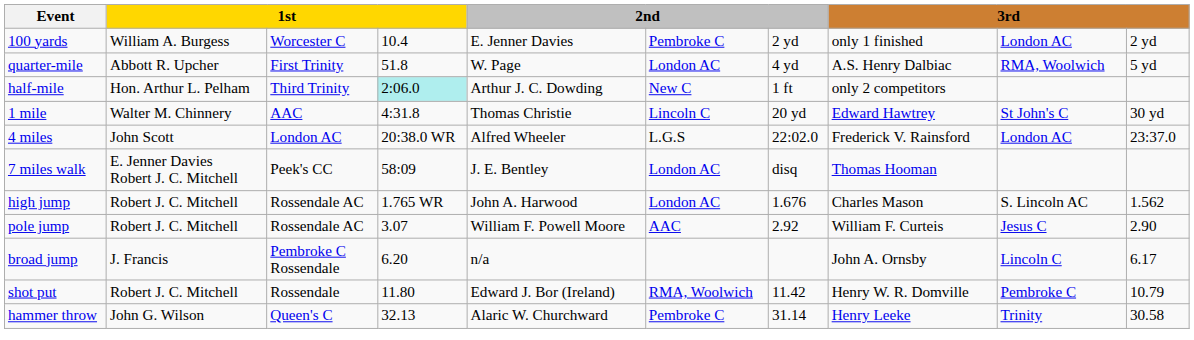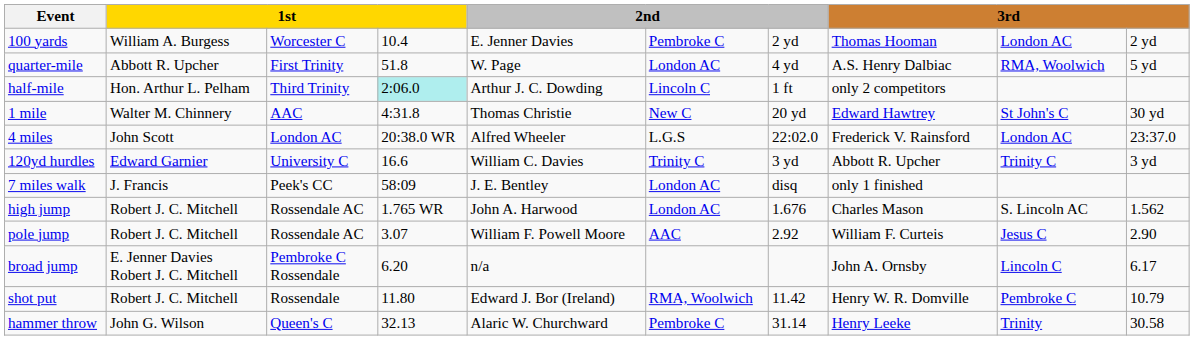(877, 40) only 1 finished -> (884, 40) Thomas Hooman
(670, 88) New C -> (679, 88) Lincoln C
(679, 112) Lincoln C -> (670, 112) New C
+ row: (51, 161)
(174, 169) E. Jenner Davies Robert J. C. Mitchell -> (139, 185) J. Francis
(884, 169) Thomas Hooman -> (877, 185) only 1 finished
(139, 259) J. Francis -> (174, 266) E. Jenner Davies Robert J. C. Mitchell
